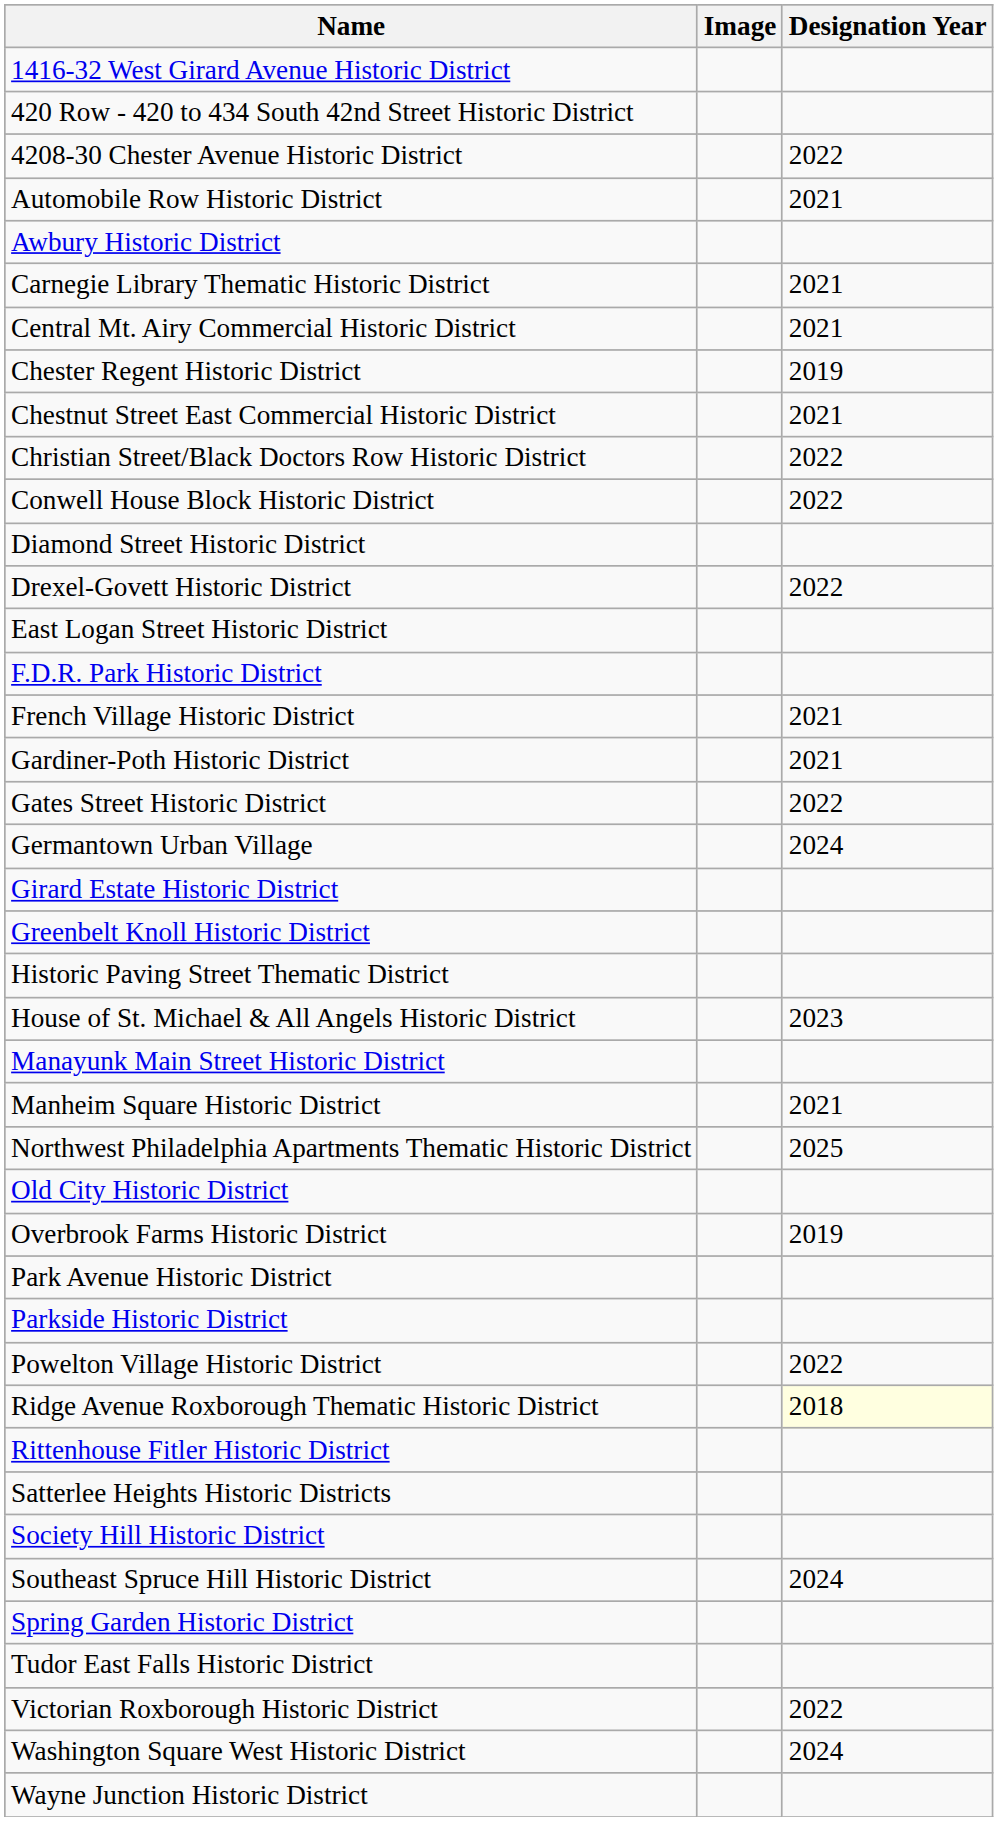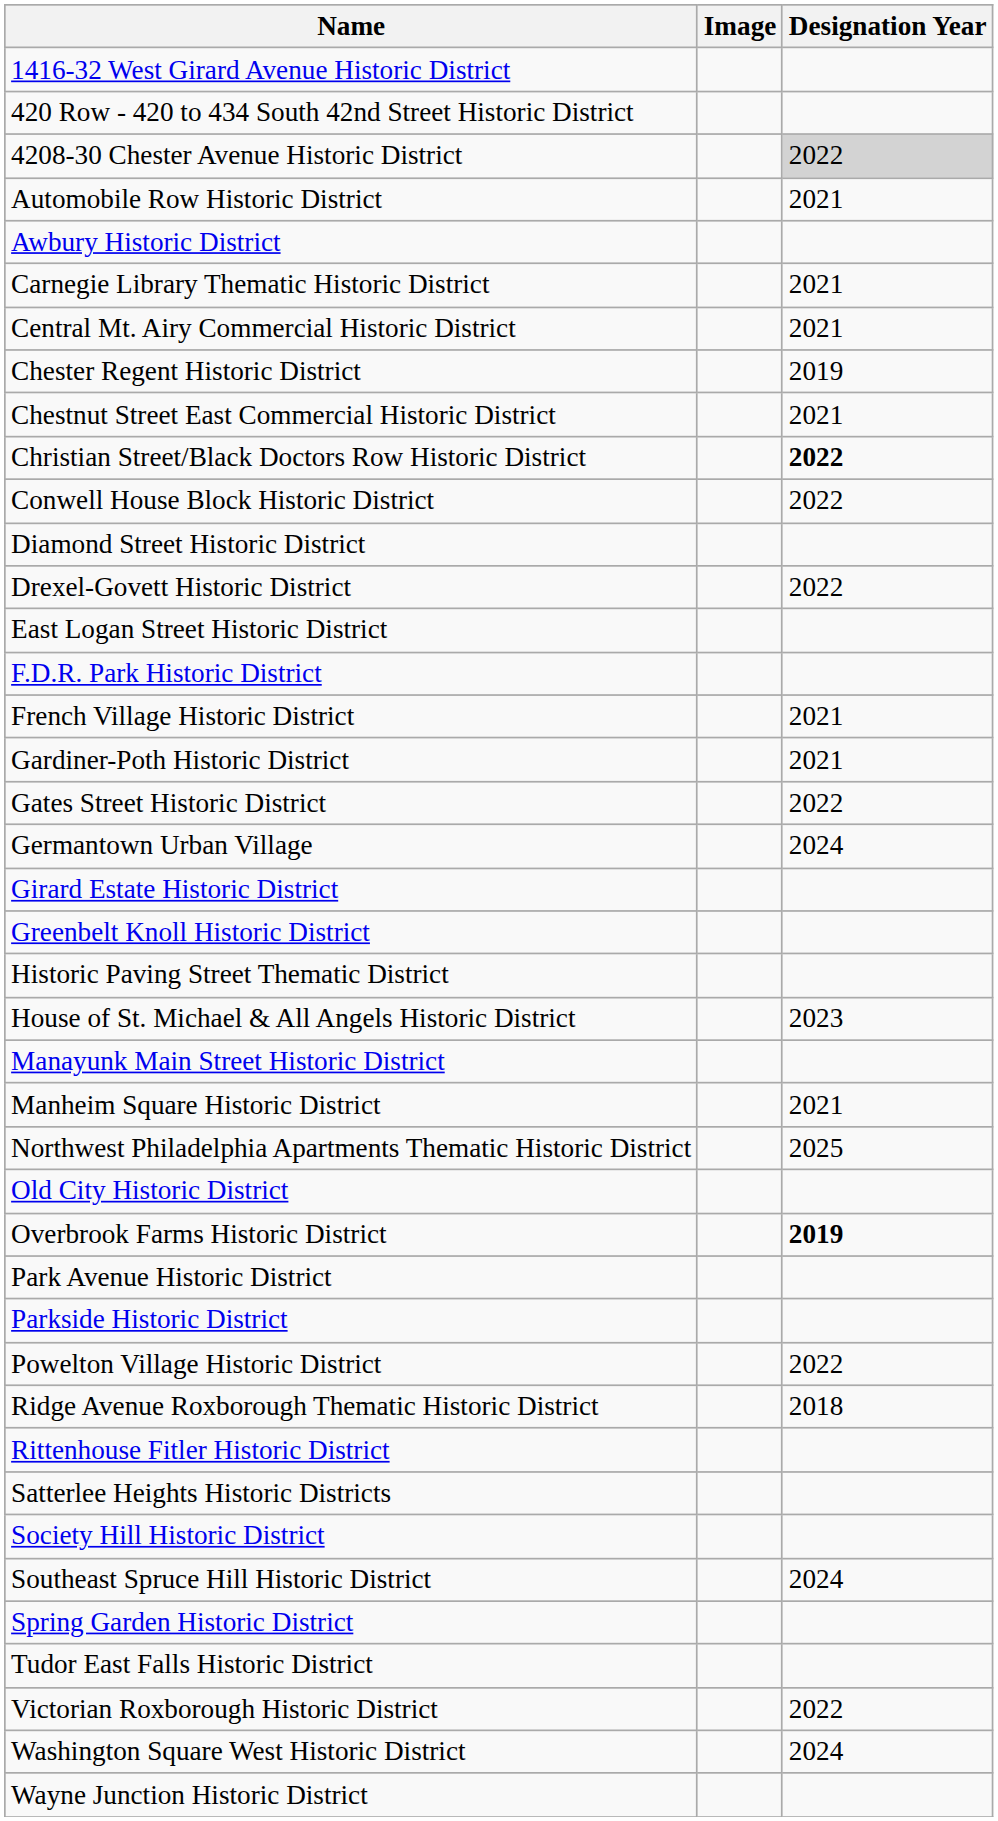(816, 155) no background -> (816, 155) lightgrey background
(816, 457) normal -> (816, 457) bold
(816, 1233) normal -> (816, 1233) bold
(816, 1406) lightyellow background -> (816, 1406) no background
